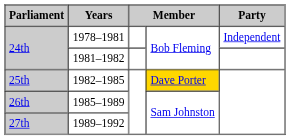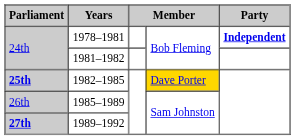(252, 37) normal -> (254, 37) bold
(19, 80) normal -> (20, 80) bold
(19, 123) normal -> (20, 123) bold
